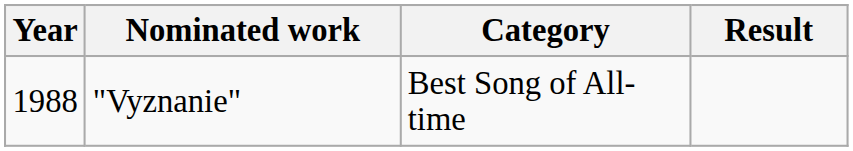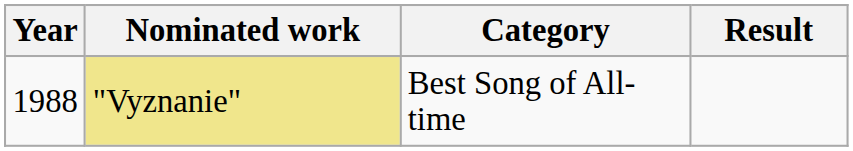(167, 100) no background -> (167, 100) khaki background
